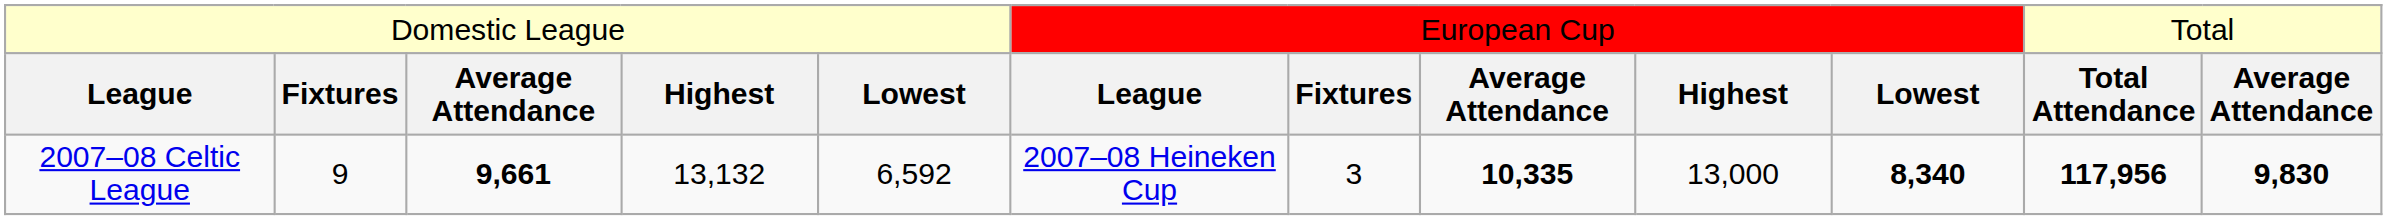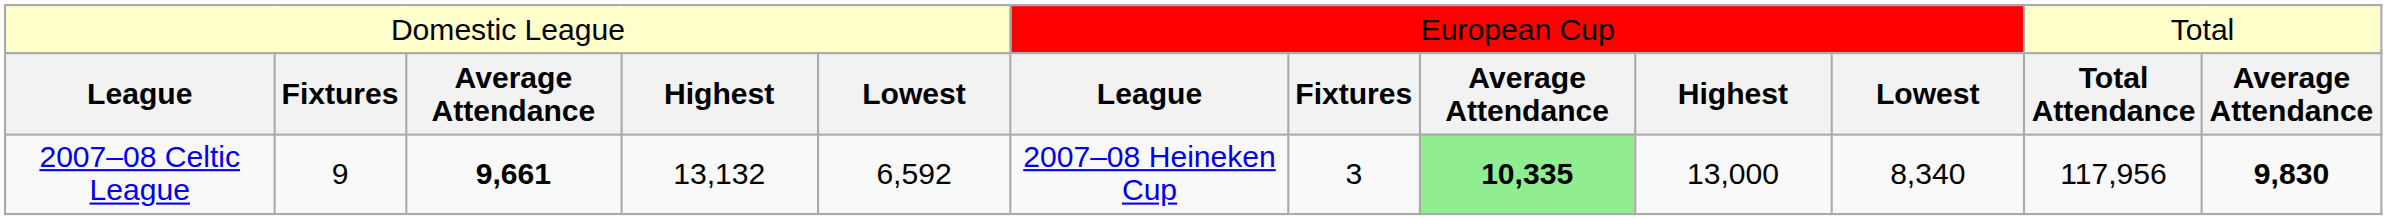(1527, 174) no background -> (1527, 174) lightgreen background
(1928, 174) bold -> (1928, 174) normal
(2114, 174) bold -> (2114, 174) normal
